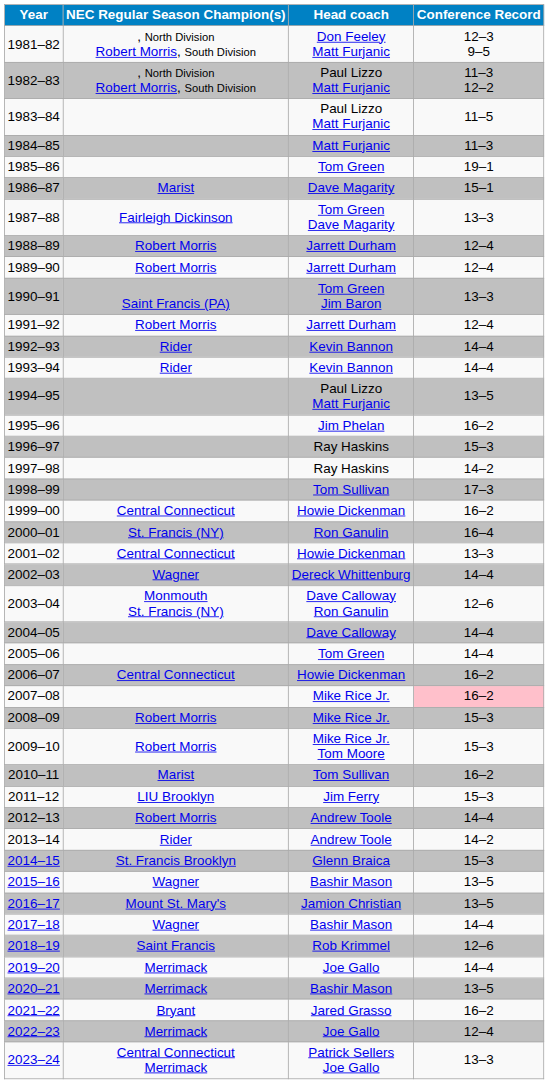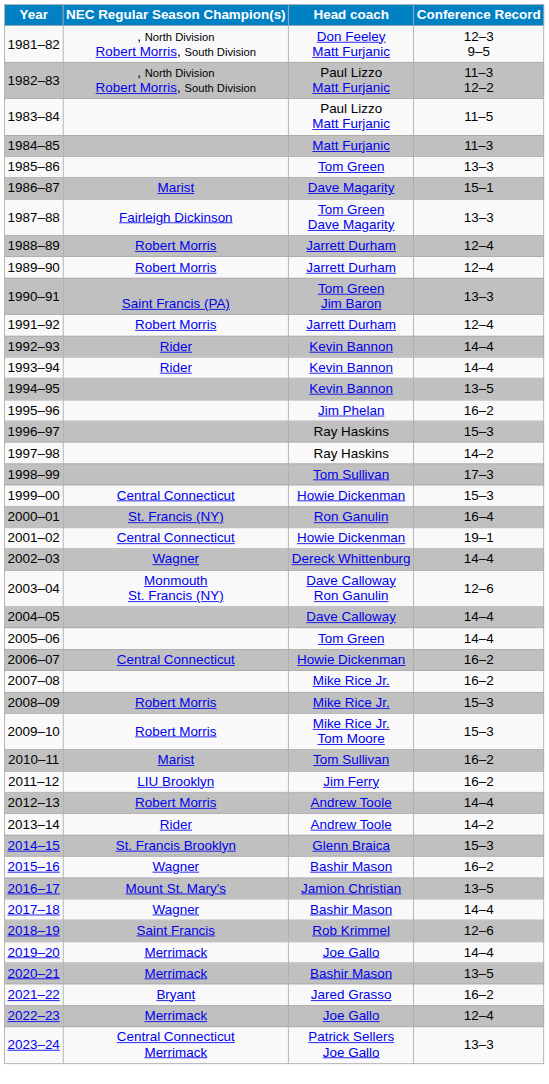(479, 167) 19–1 -> (479, 167) 13–3
(351, 396) Paul Lizzo Matt Furjanic -> (351, 389) Kevin Bannon
(479, 510) 16–2 -> (479, 495) 15–3
(479, 553) 13–3 -> (479, 538) 19–1
(479, 696) pink background -> (479, 681) no background
(479, 796) 15–3 -> (479, 781) 16–2
(479, 882) 13–5 -> (479, 867) 16–2
